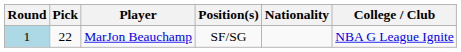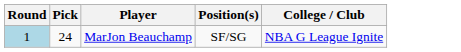- column: (297, 15)
(65, 36) 22 -> (65, 36) 24
